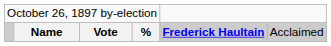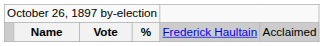(213, 32) bold -> (210, 32) normal
